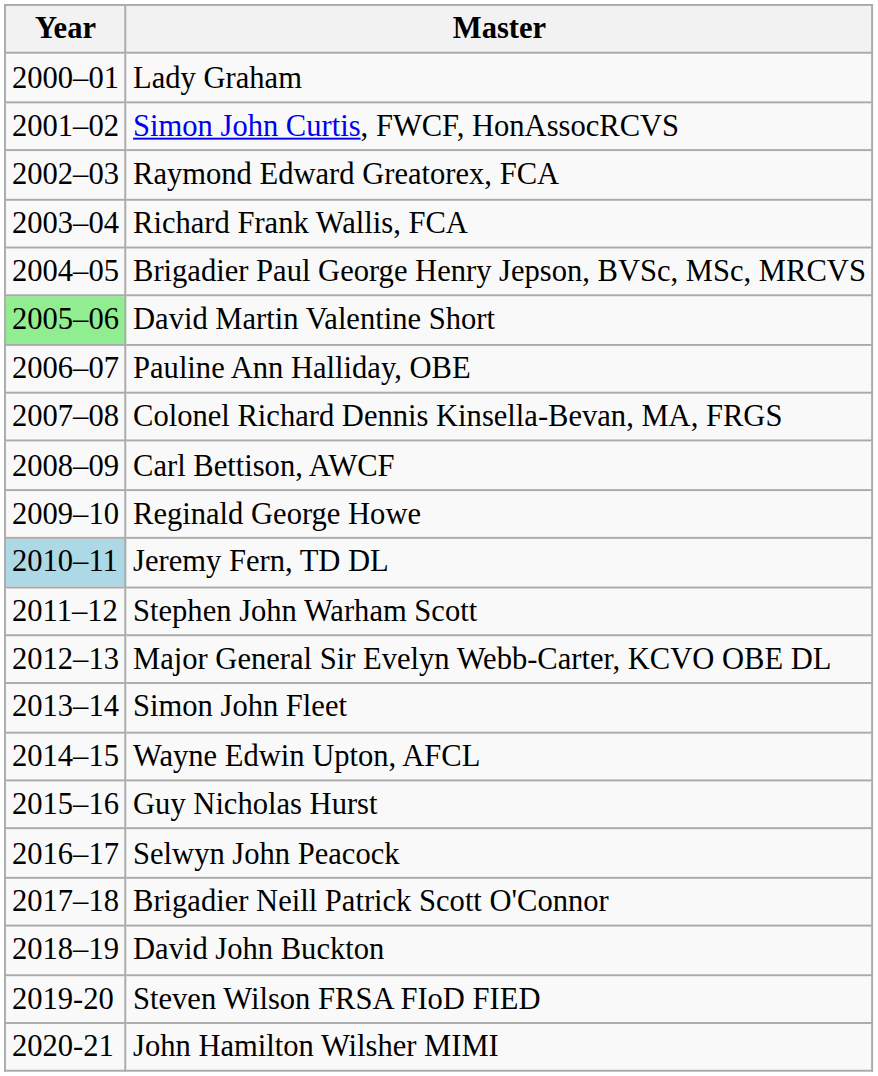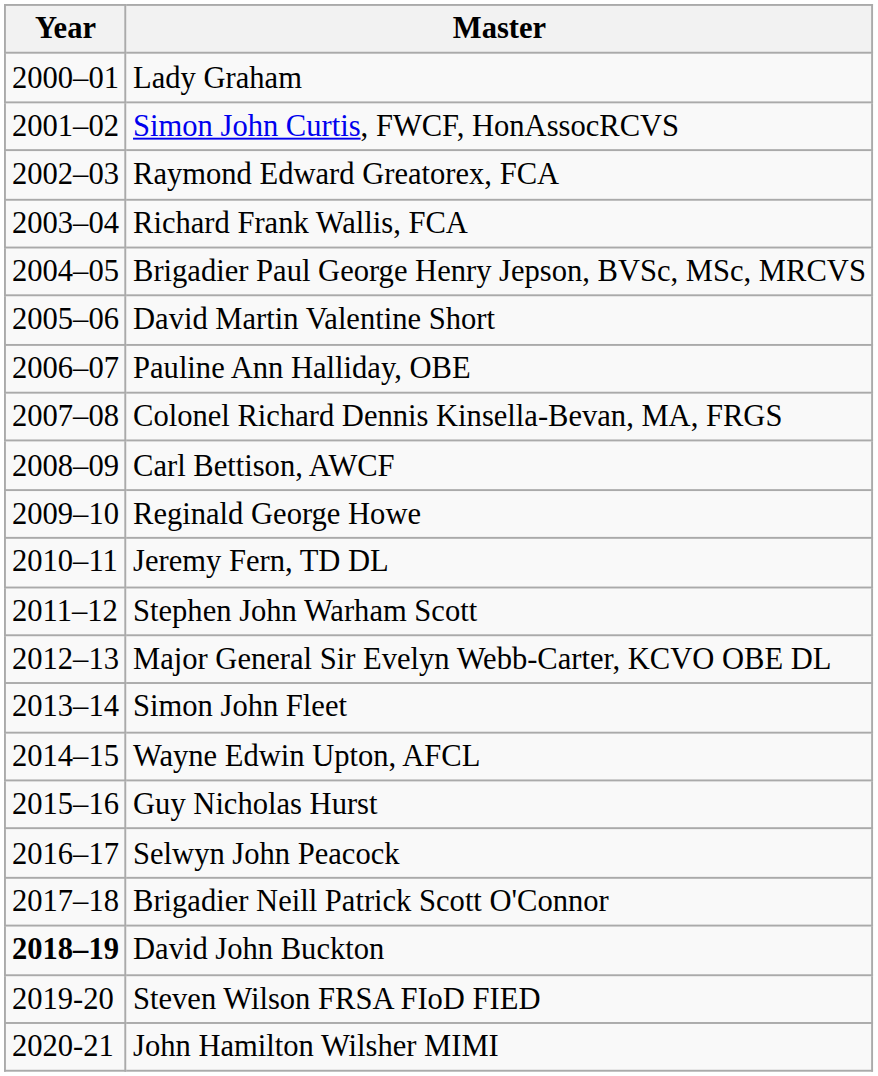(65, 319) lightgreen background -> (65, 319) no background
(65, 561) lightblue background -> (65, 561) no background
(65, 949) normal -> (65, 949) bold
